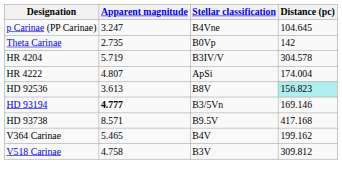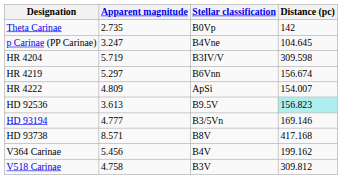rows swapped: (34, 43) <-> (51, 27)
(296, 58) 304.578 -> (296, 58) 309.598
+ row: (24, 74)
(112, 74) 4.807 -> (112, 89) 4.809
(296, 74) 174.004 -> (296, 89) 154.007
(202, 89) B8V -> (205, 105) B9.5V
(112, 105) bold -> (112, 120) normal
(205, 120) B9.5V -> (202, 136) B8V
(112, 136) 5.465 -> (112, 151) 5.456
